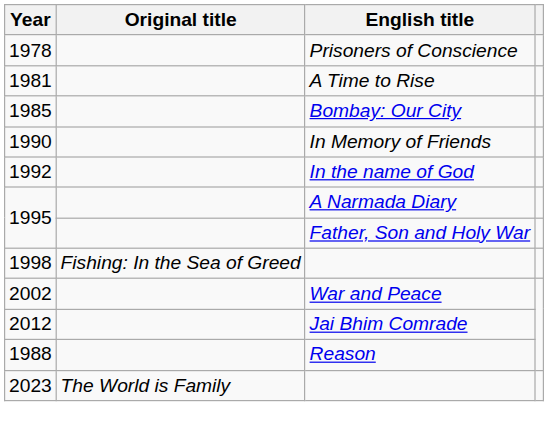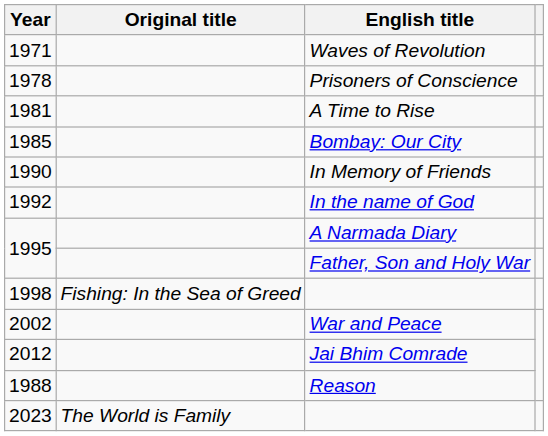+ row: (30, 50)
